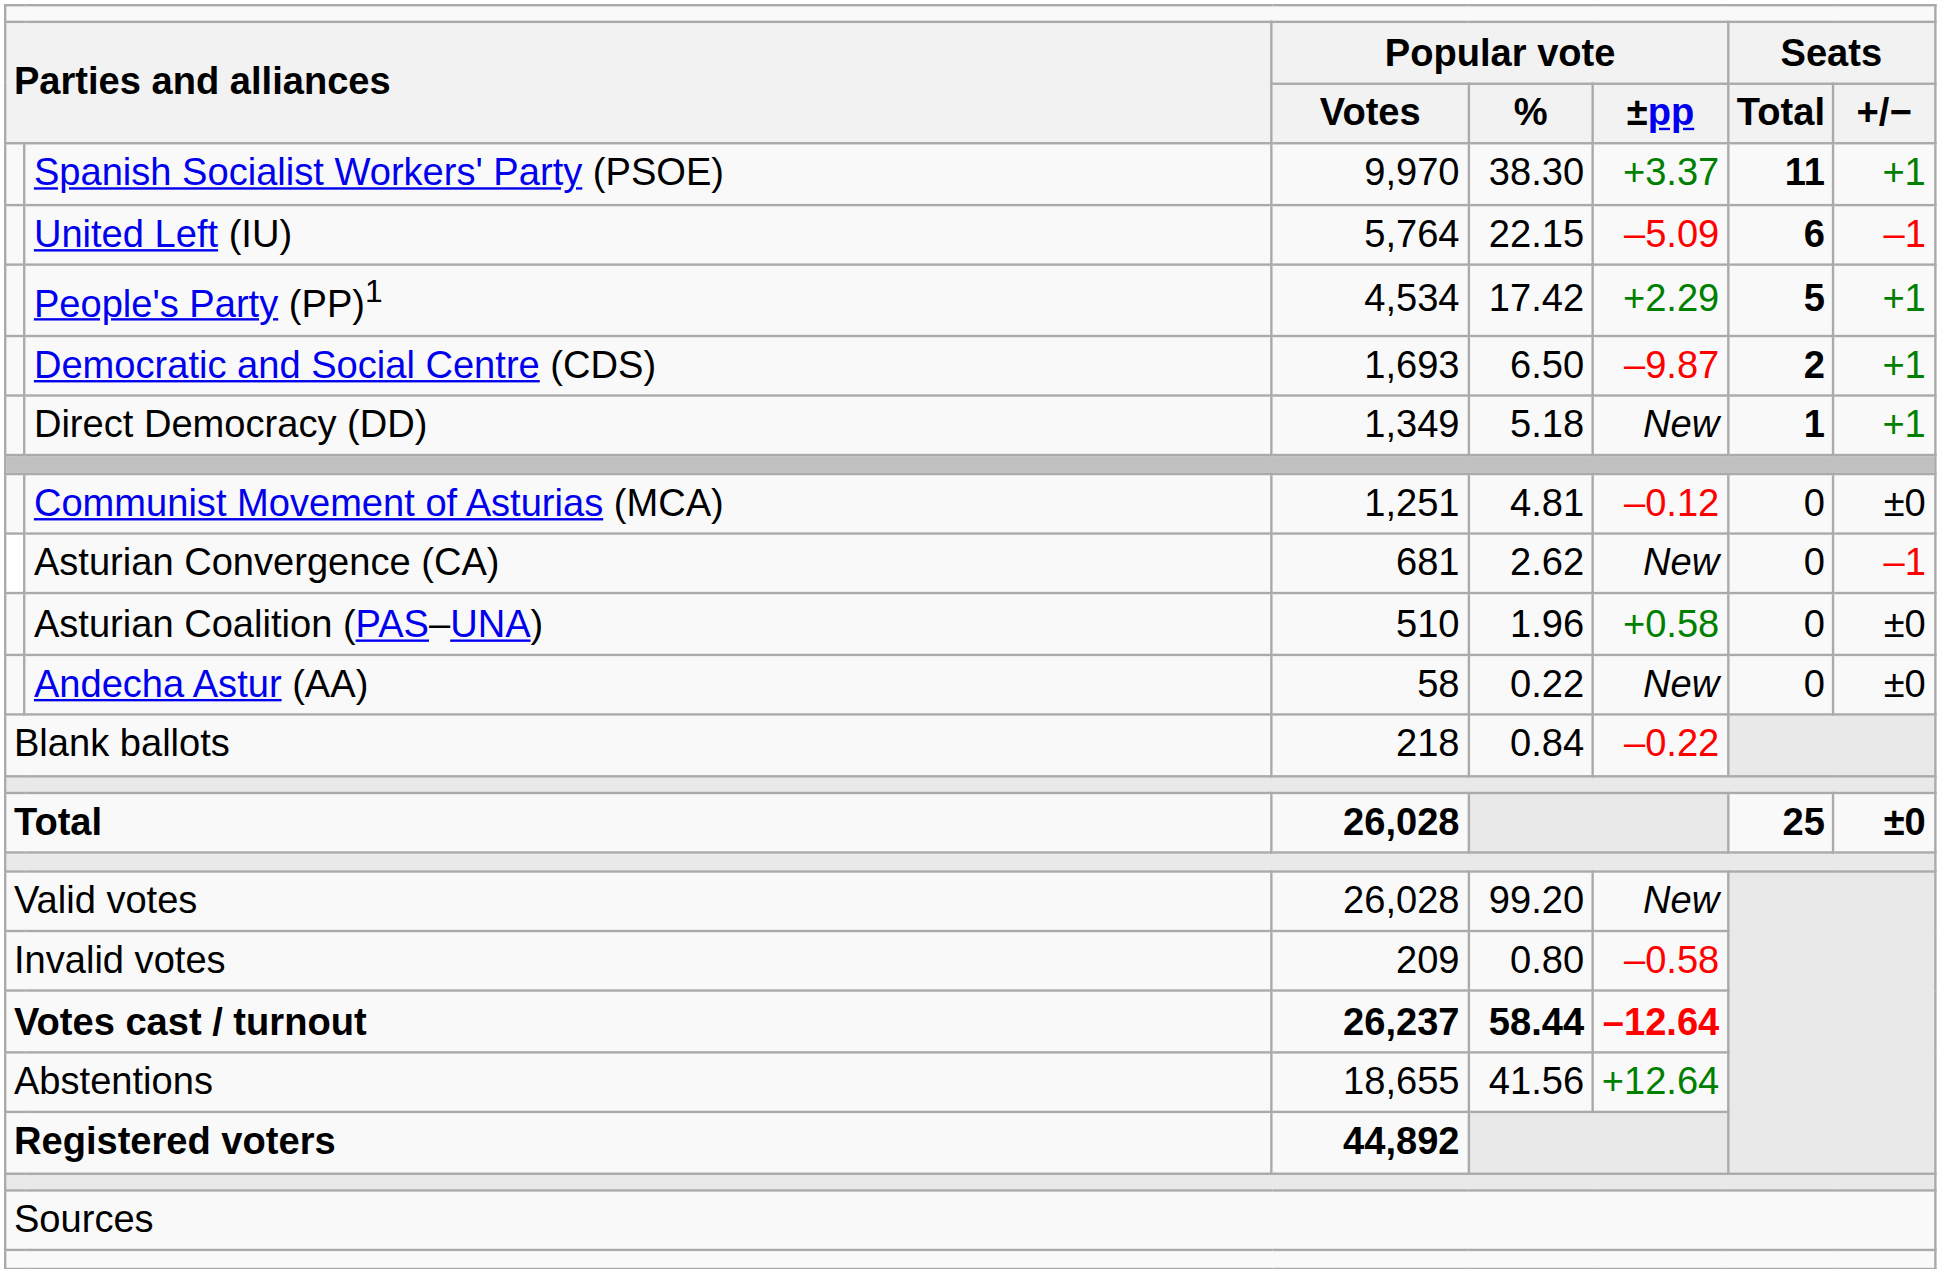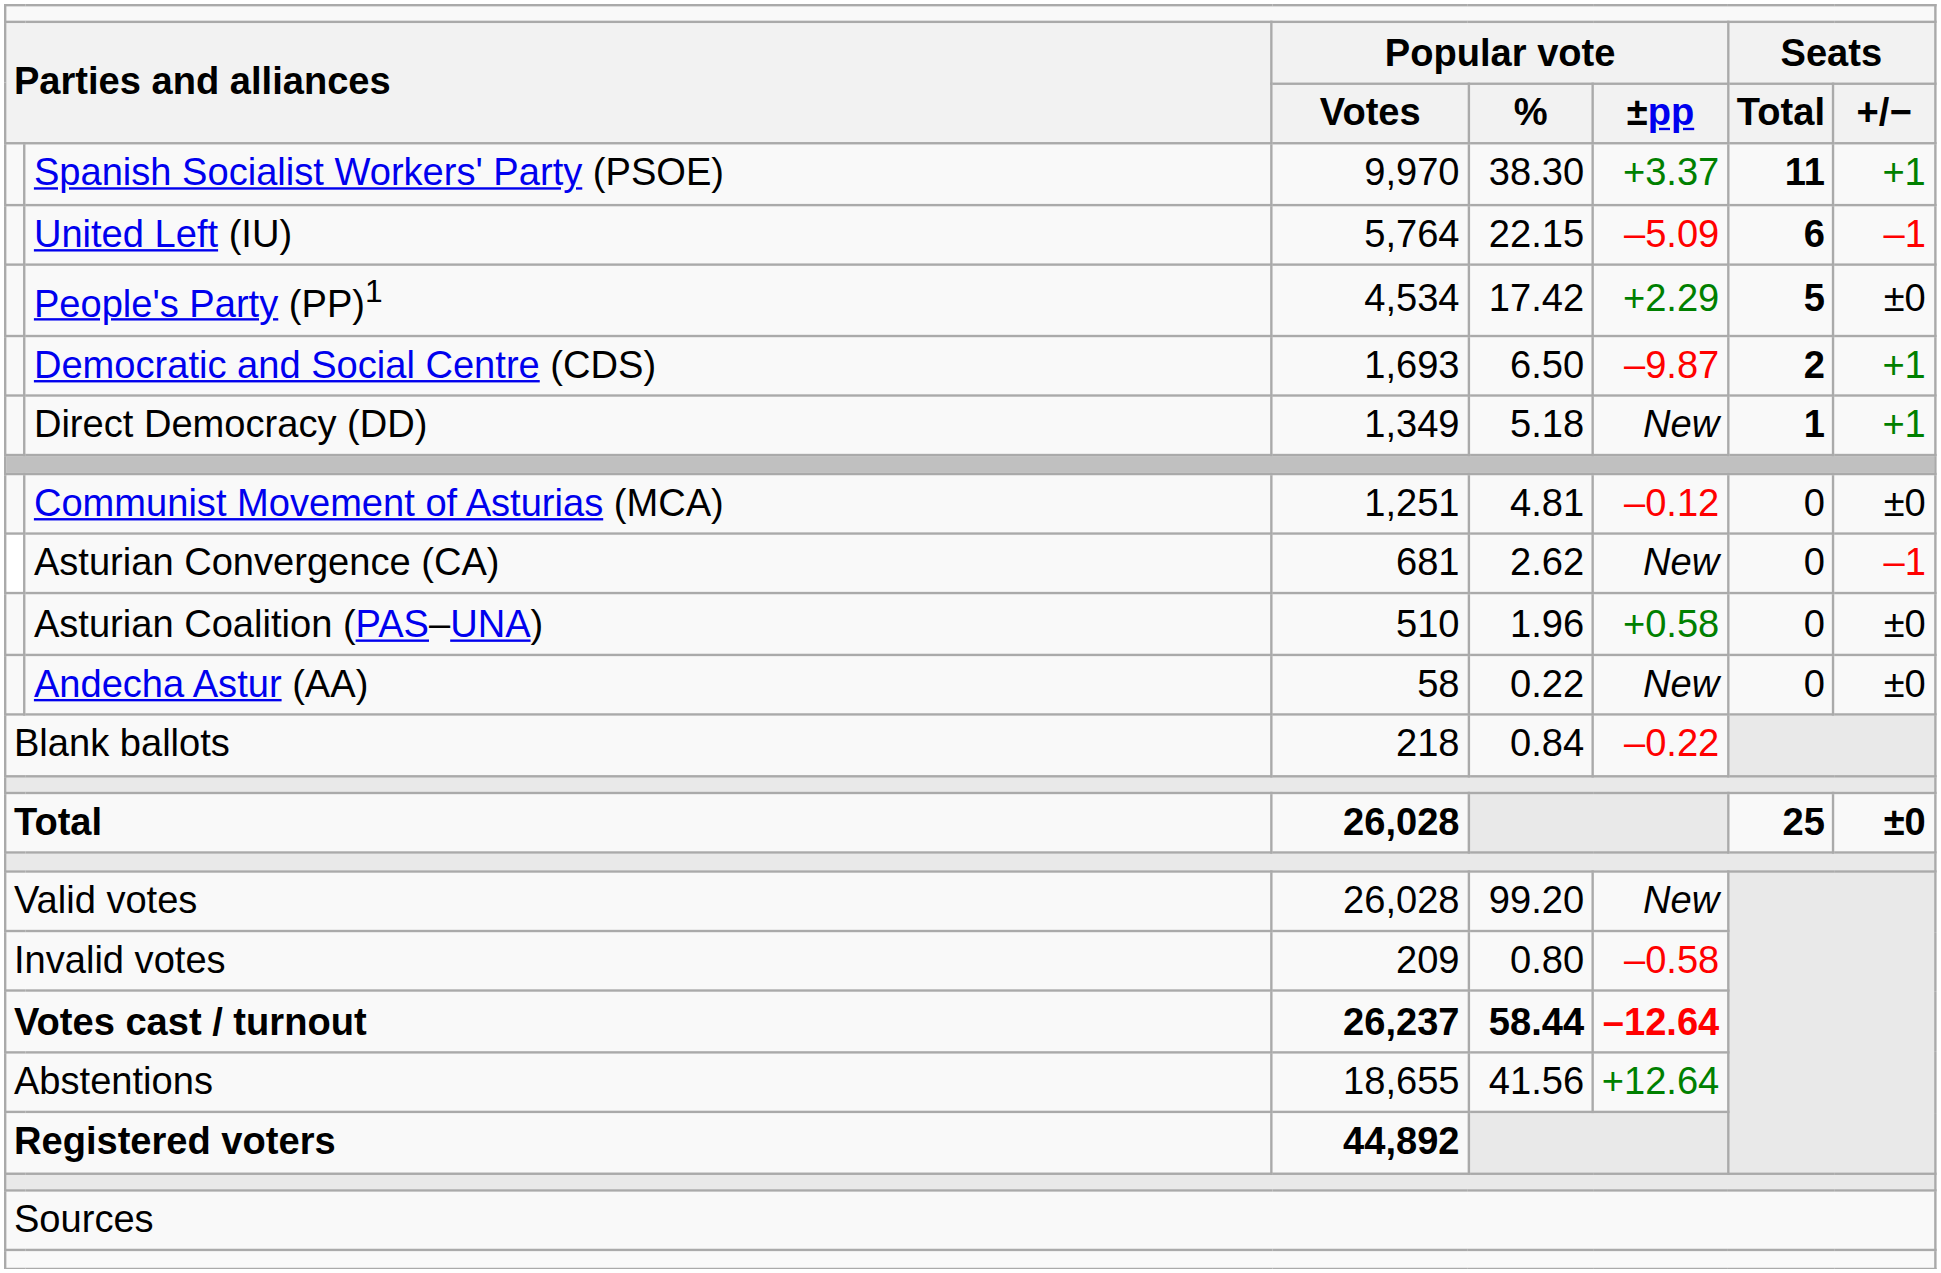(1904, 298) +1 -> (1905, 298) ±0
